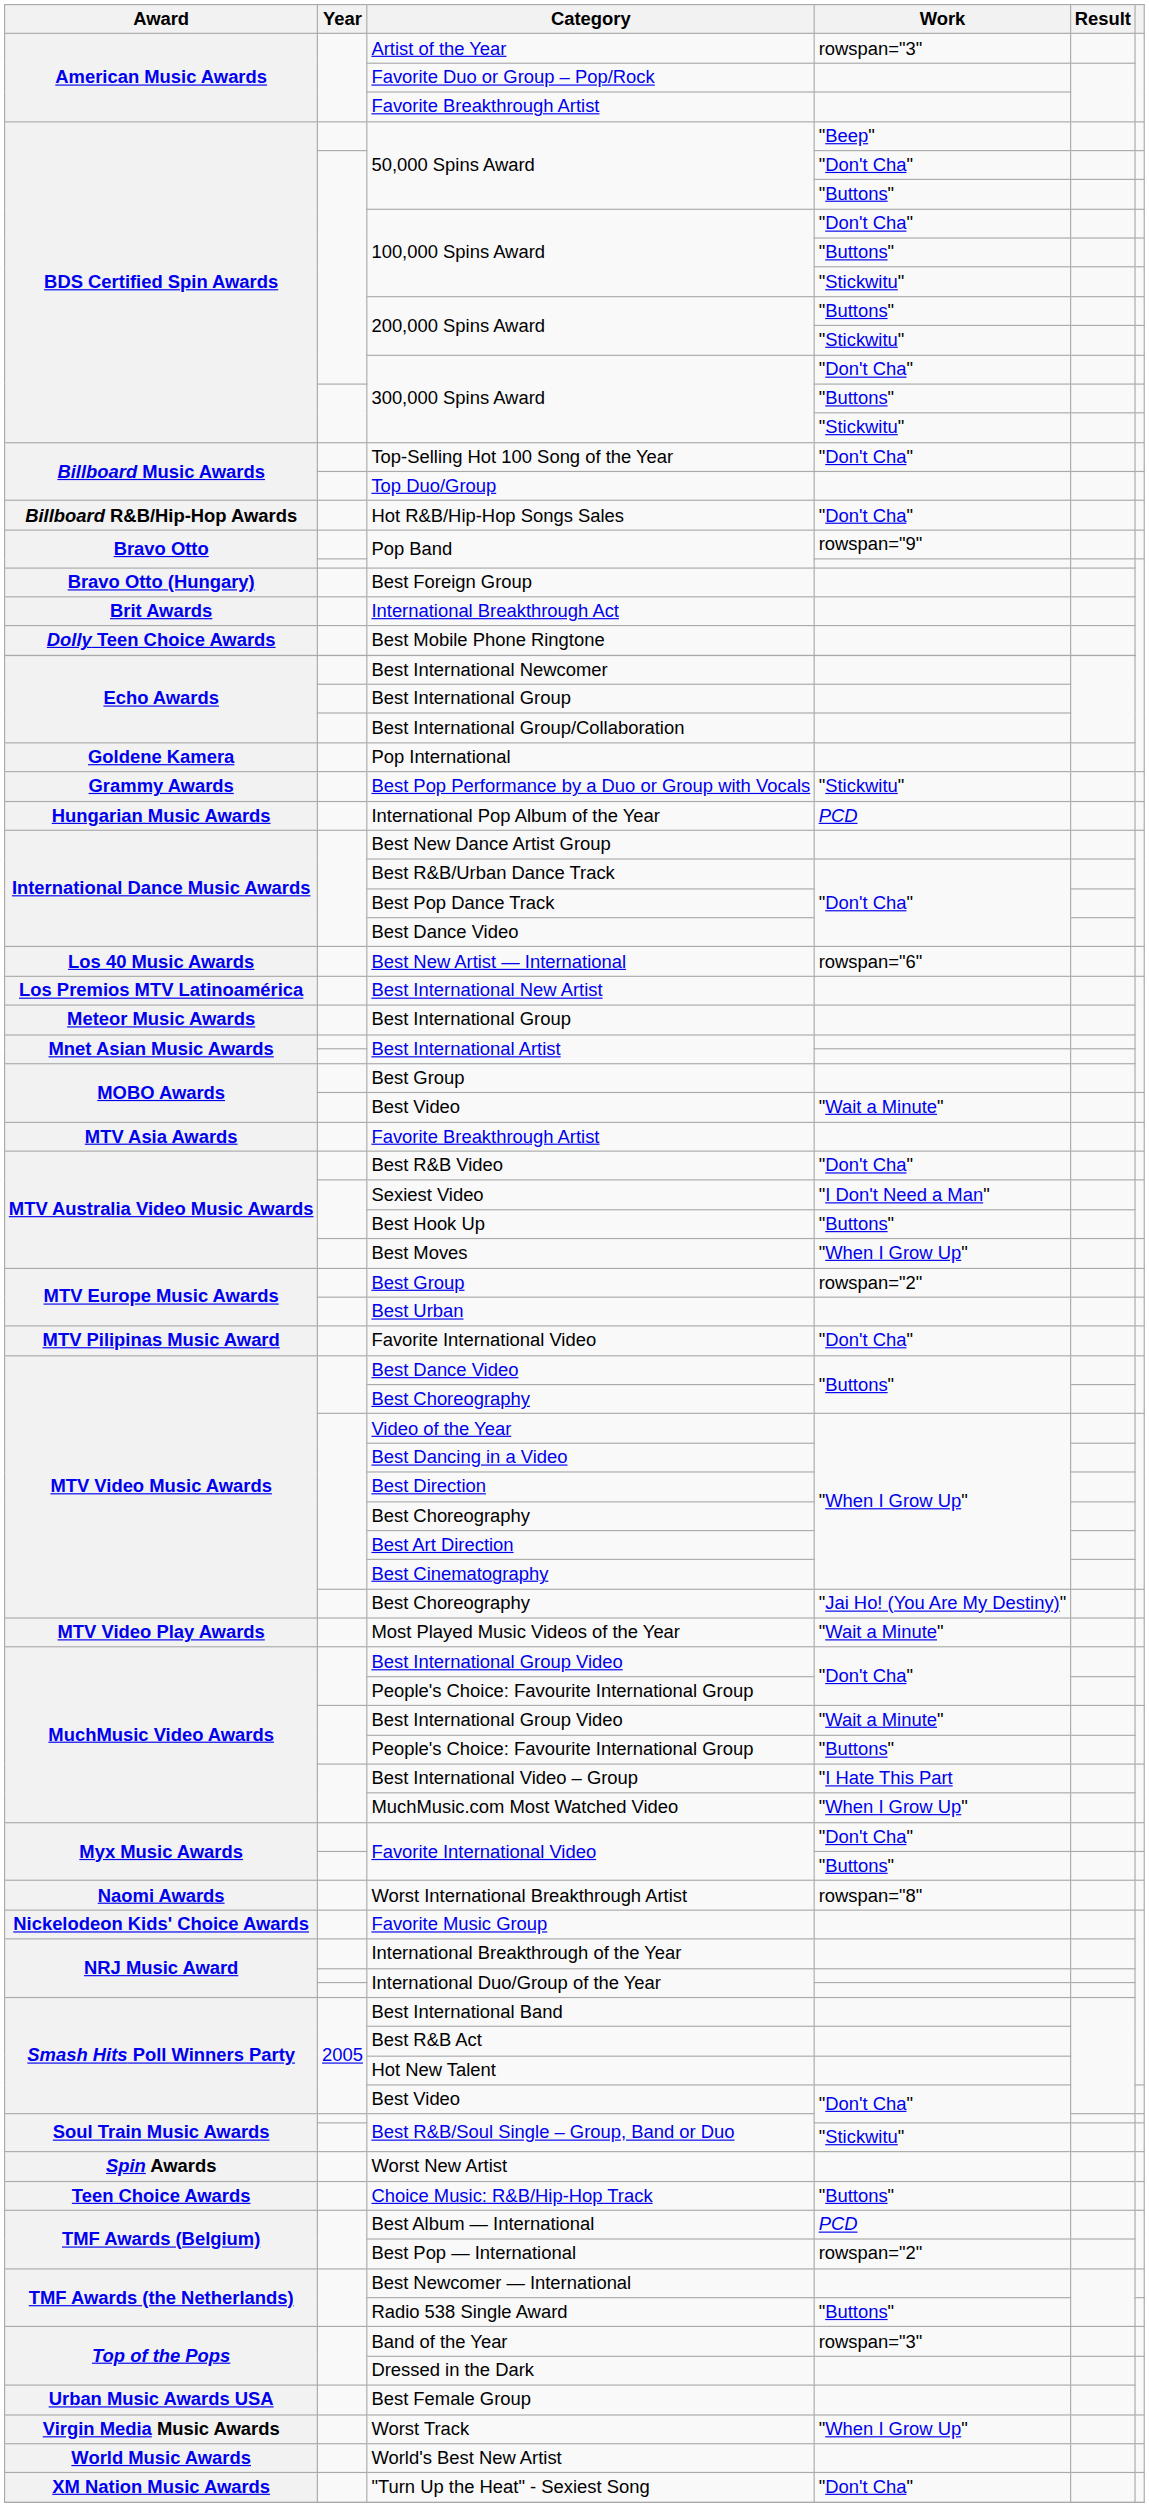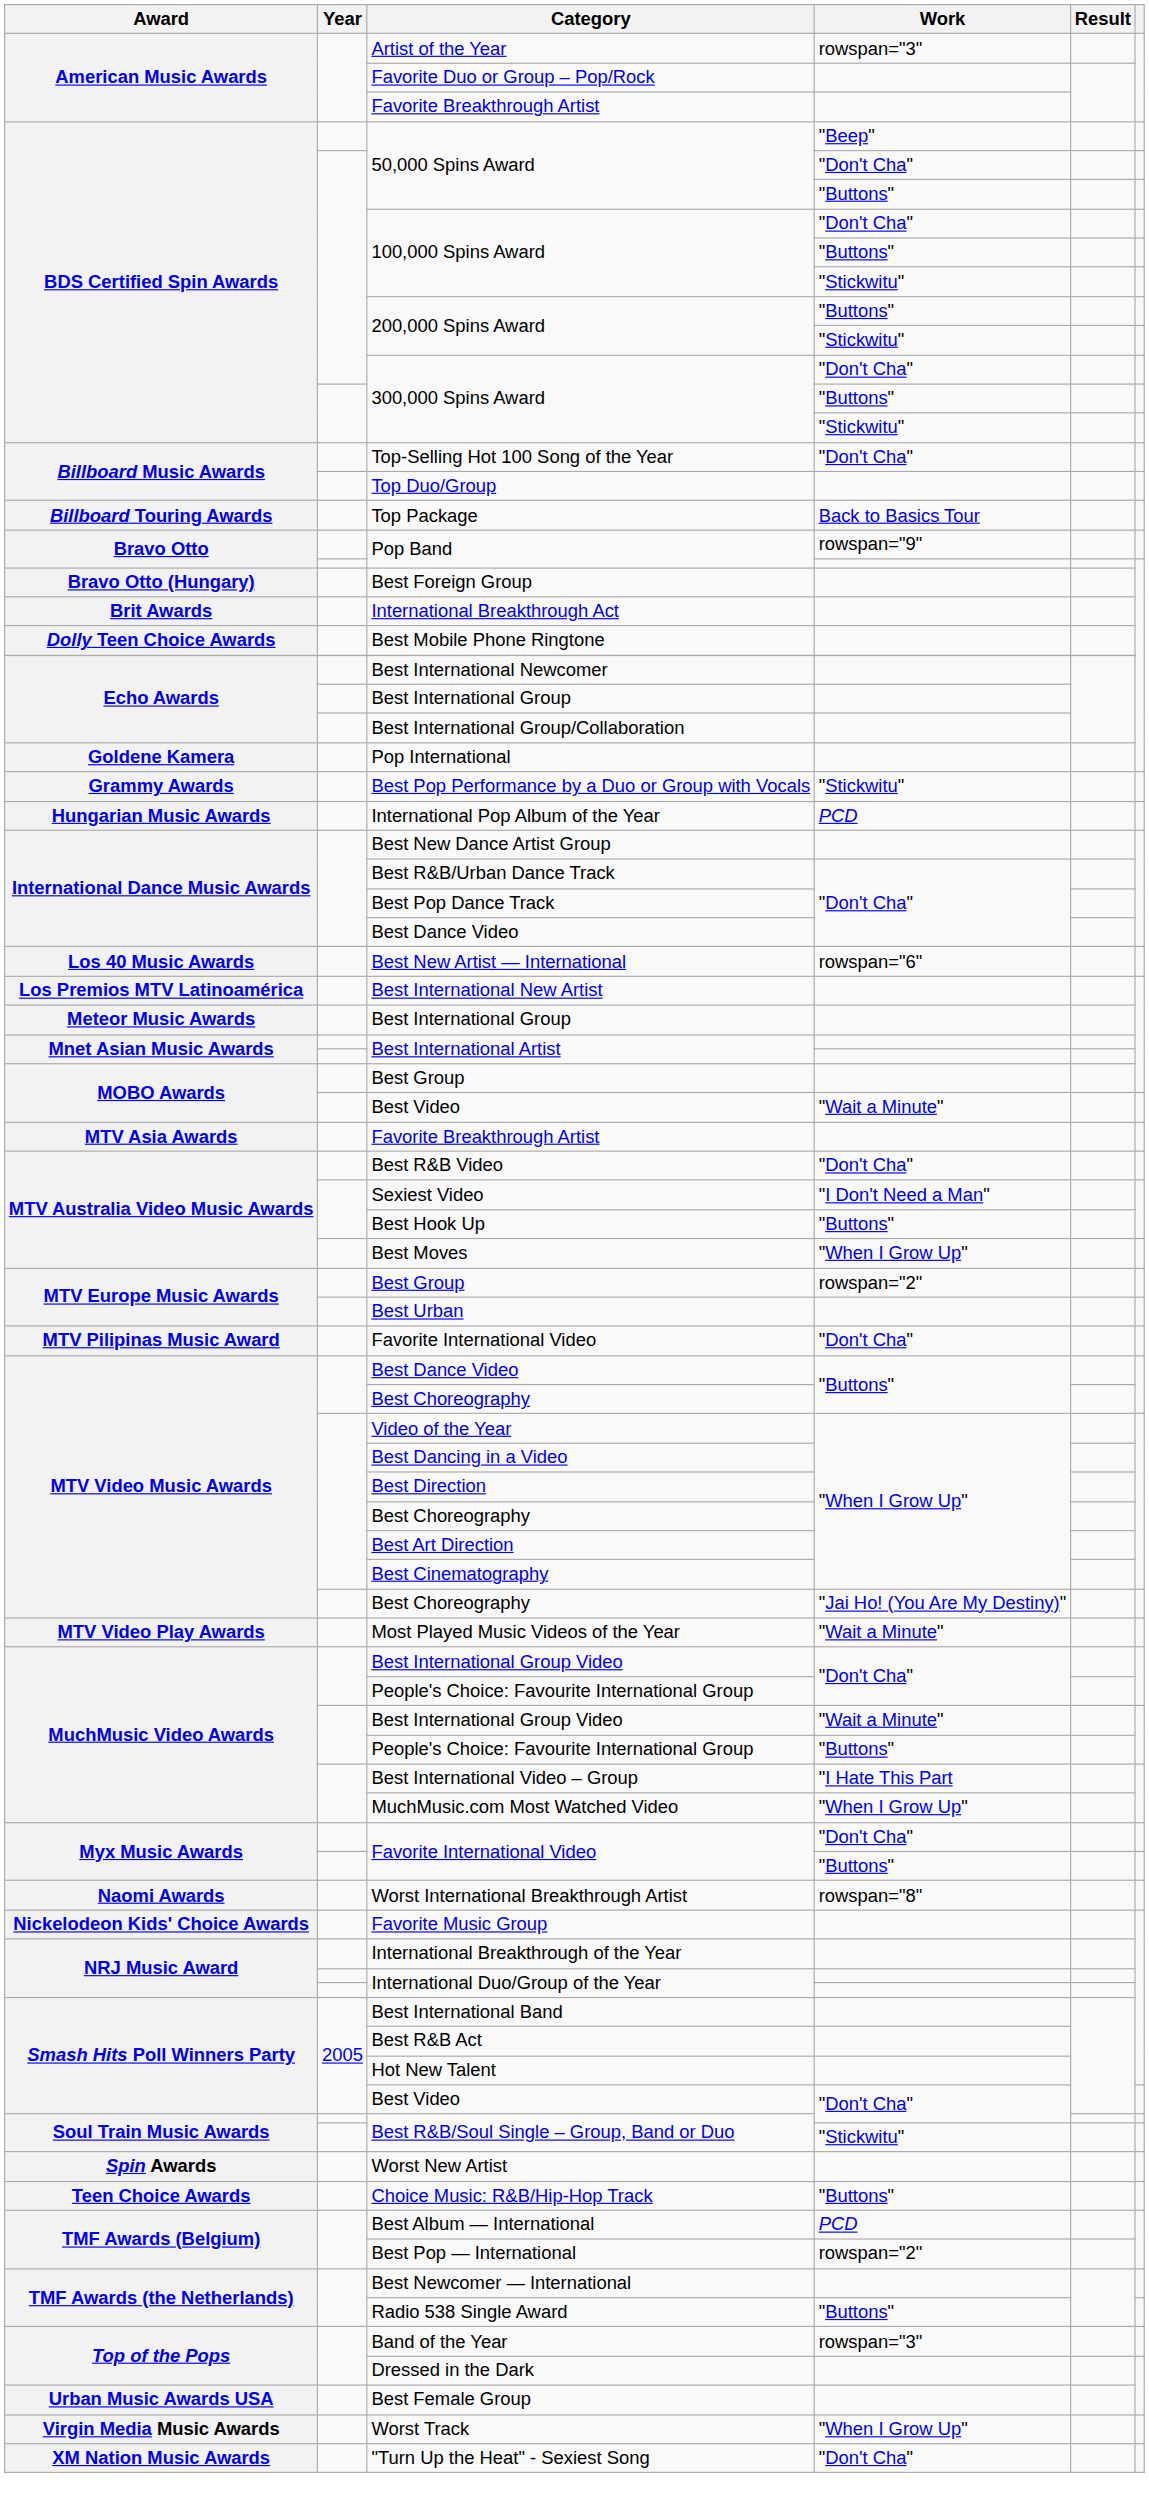- row: (498, 515)
+ row: (425, 515)
- row: (467, 2458)
